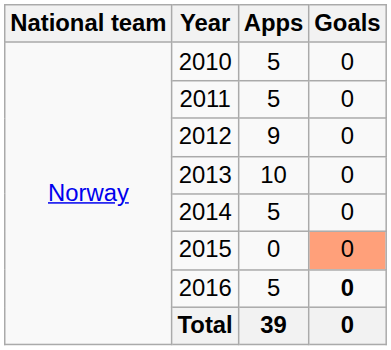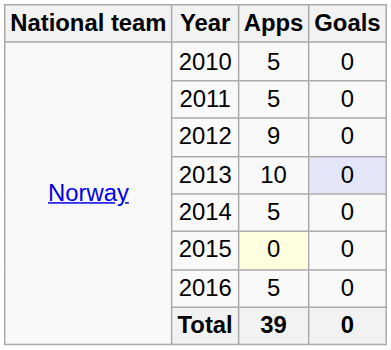(347, 174) no background -> (347, 174) lavender background
(274, 250) no background -> (274, 250) lightyellow background
(347, 250) lightsalmon background -> (347, 250) no background
(347, 288) bold -> (347, 288) normal
